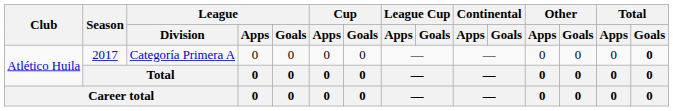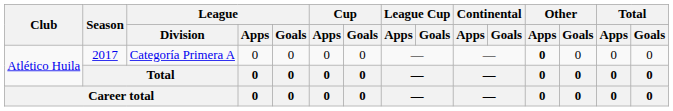(542, 55) normal -> (542, 55) bold
(650, 55) bold -> (650, 55) normal
